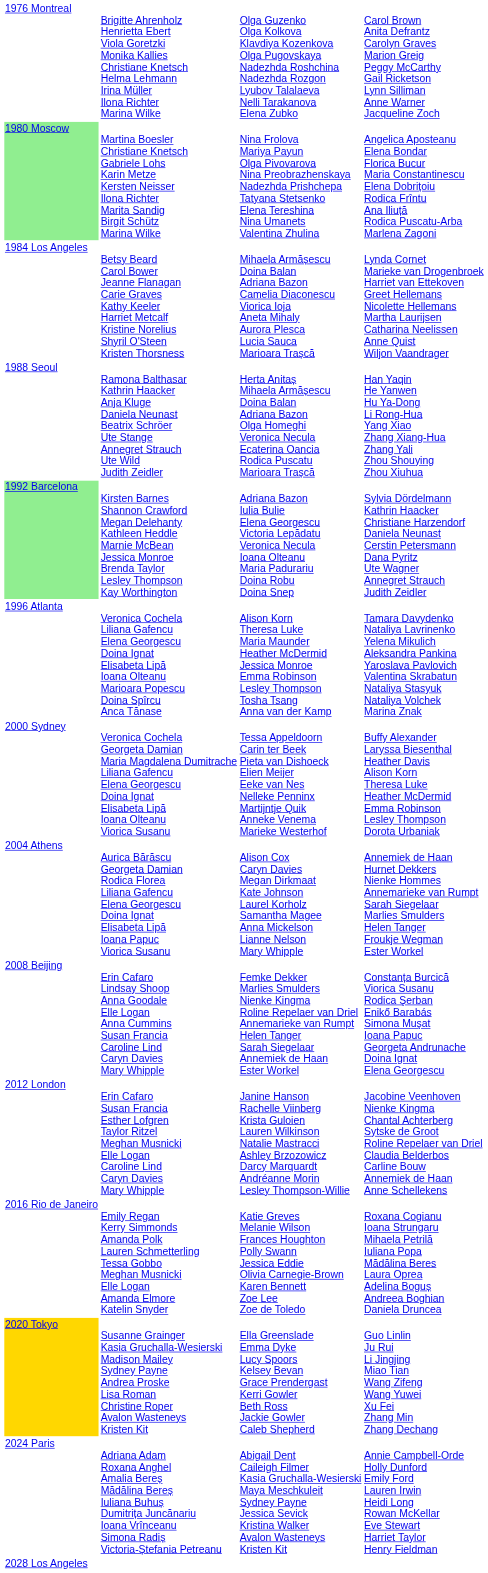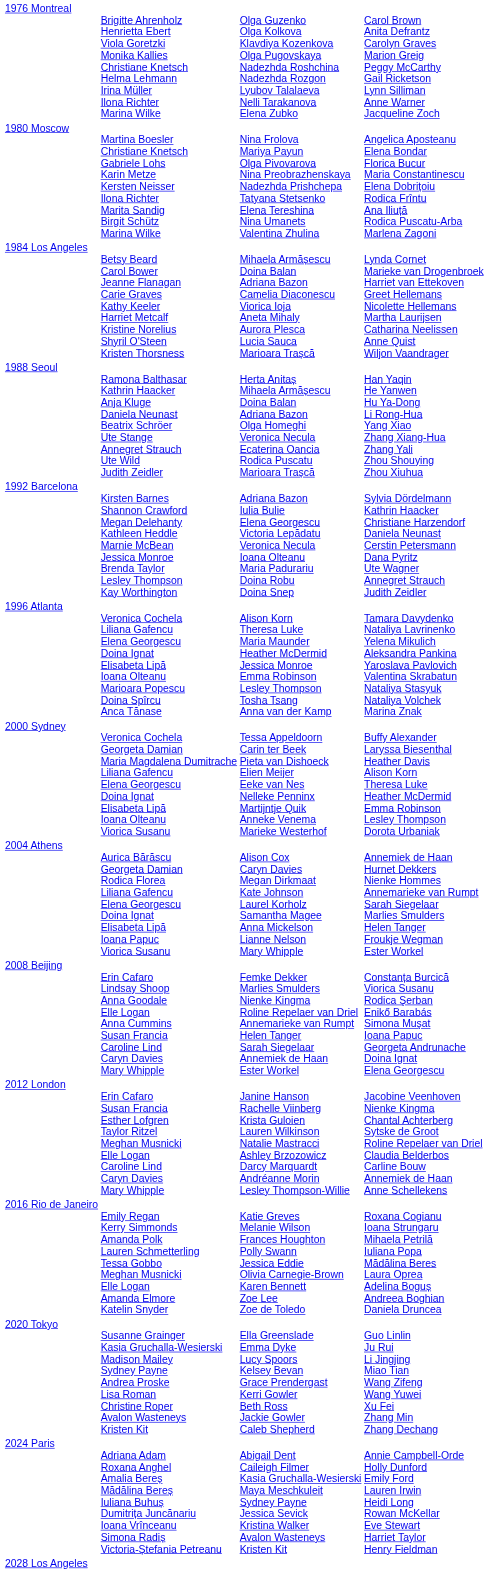(37, 128) lightgreen background -> (37, 128) no background
(41, 487) lightgreen background -> (41, 487) no background
(31, 1324) gold background -> (31, 1324) no background
